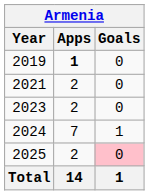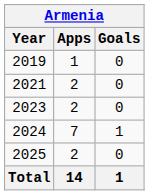(74, 62) bold -> (74, 62) normal
(119, 155) pink background -> (119, 155) no background
